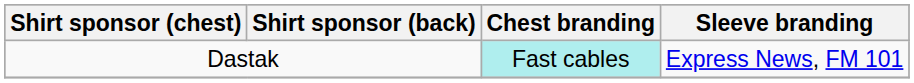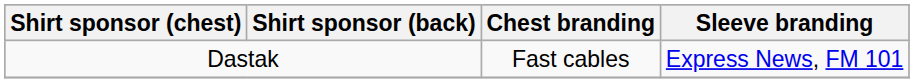(571, 59) paleturquoise background -> (571, 59) no background
